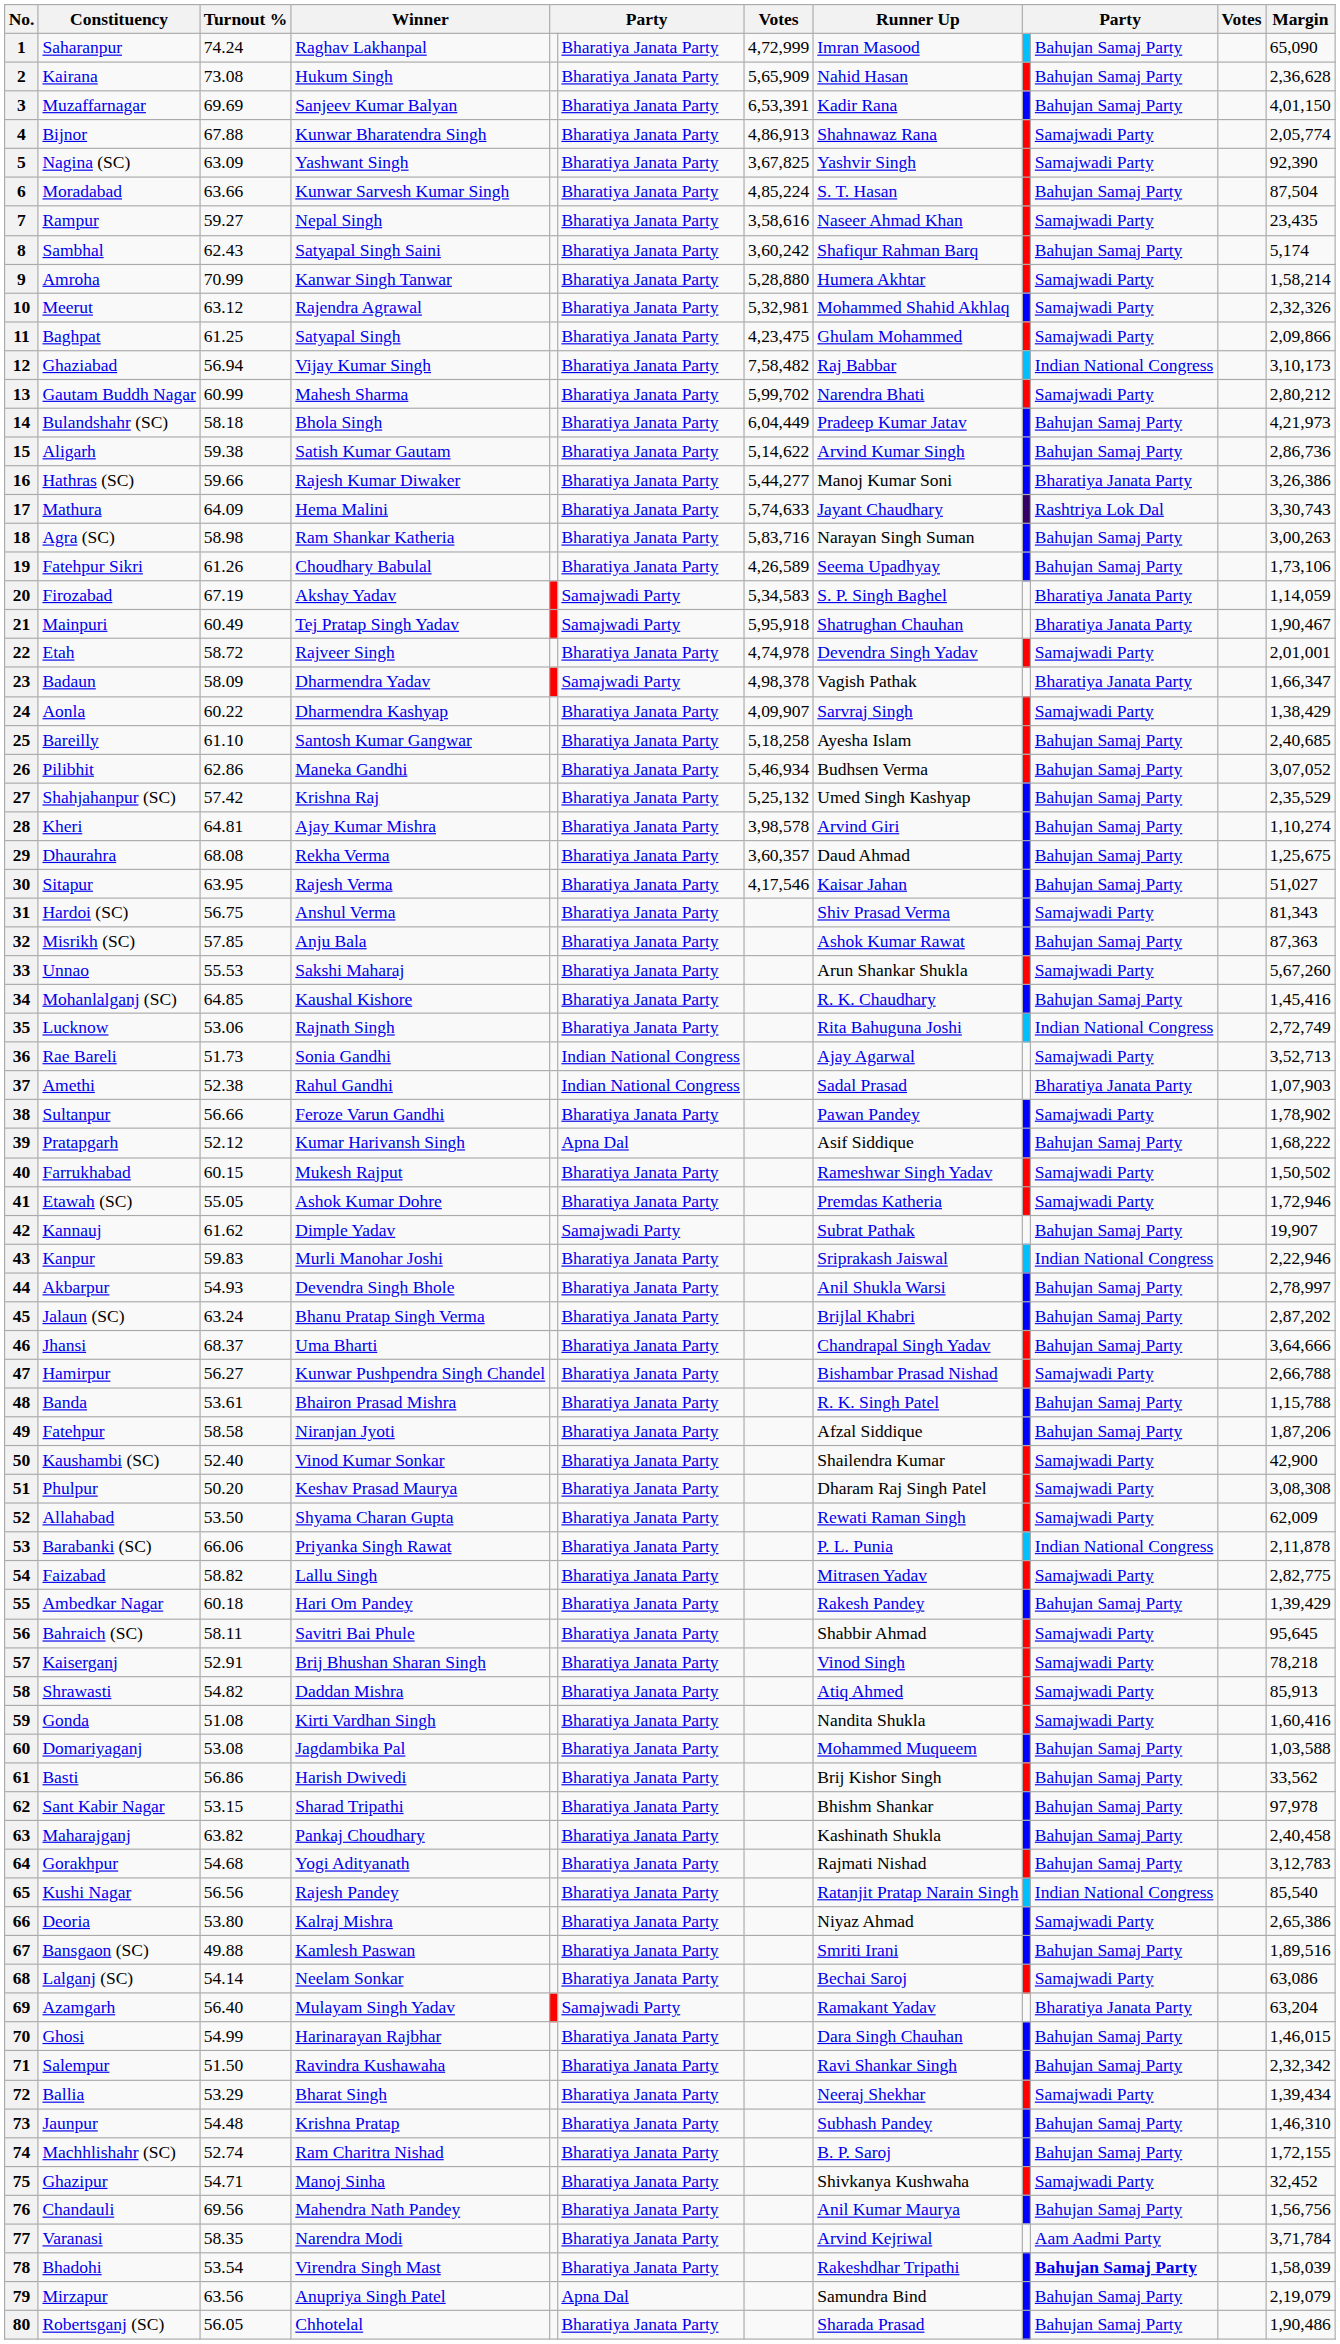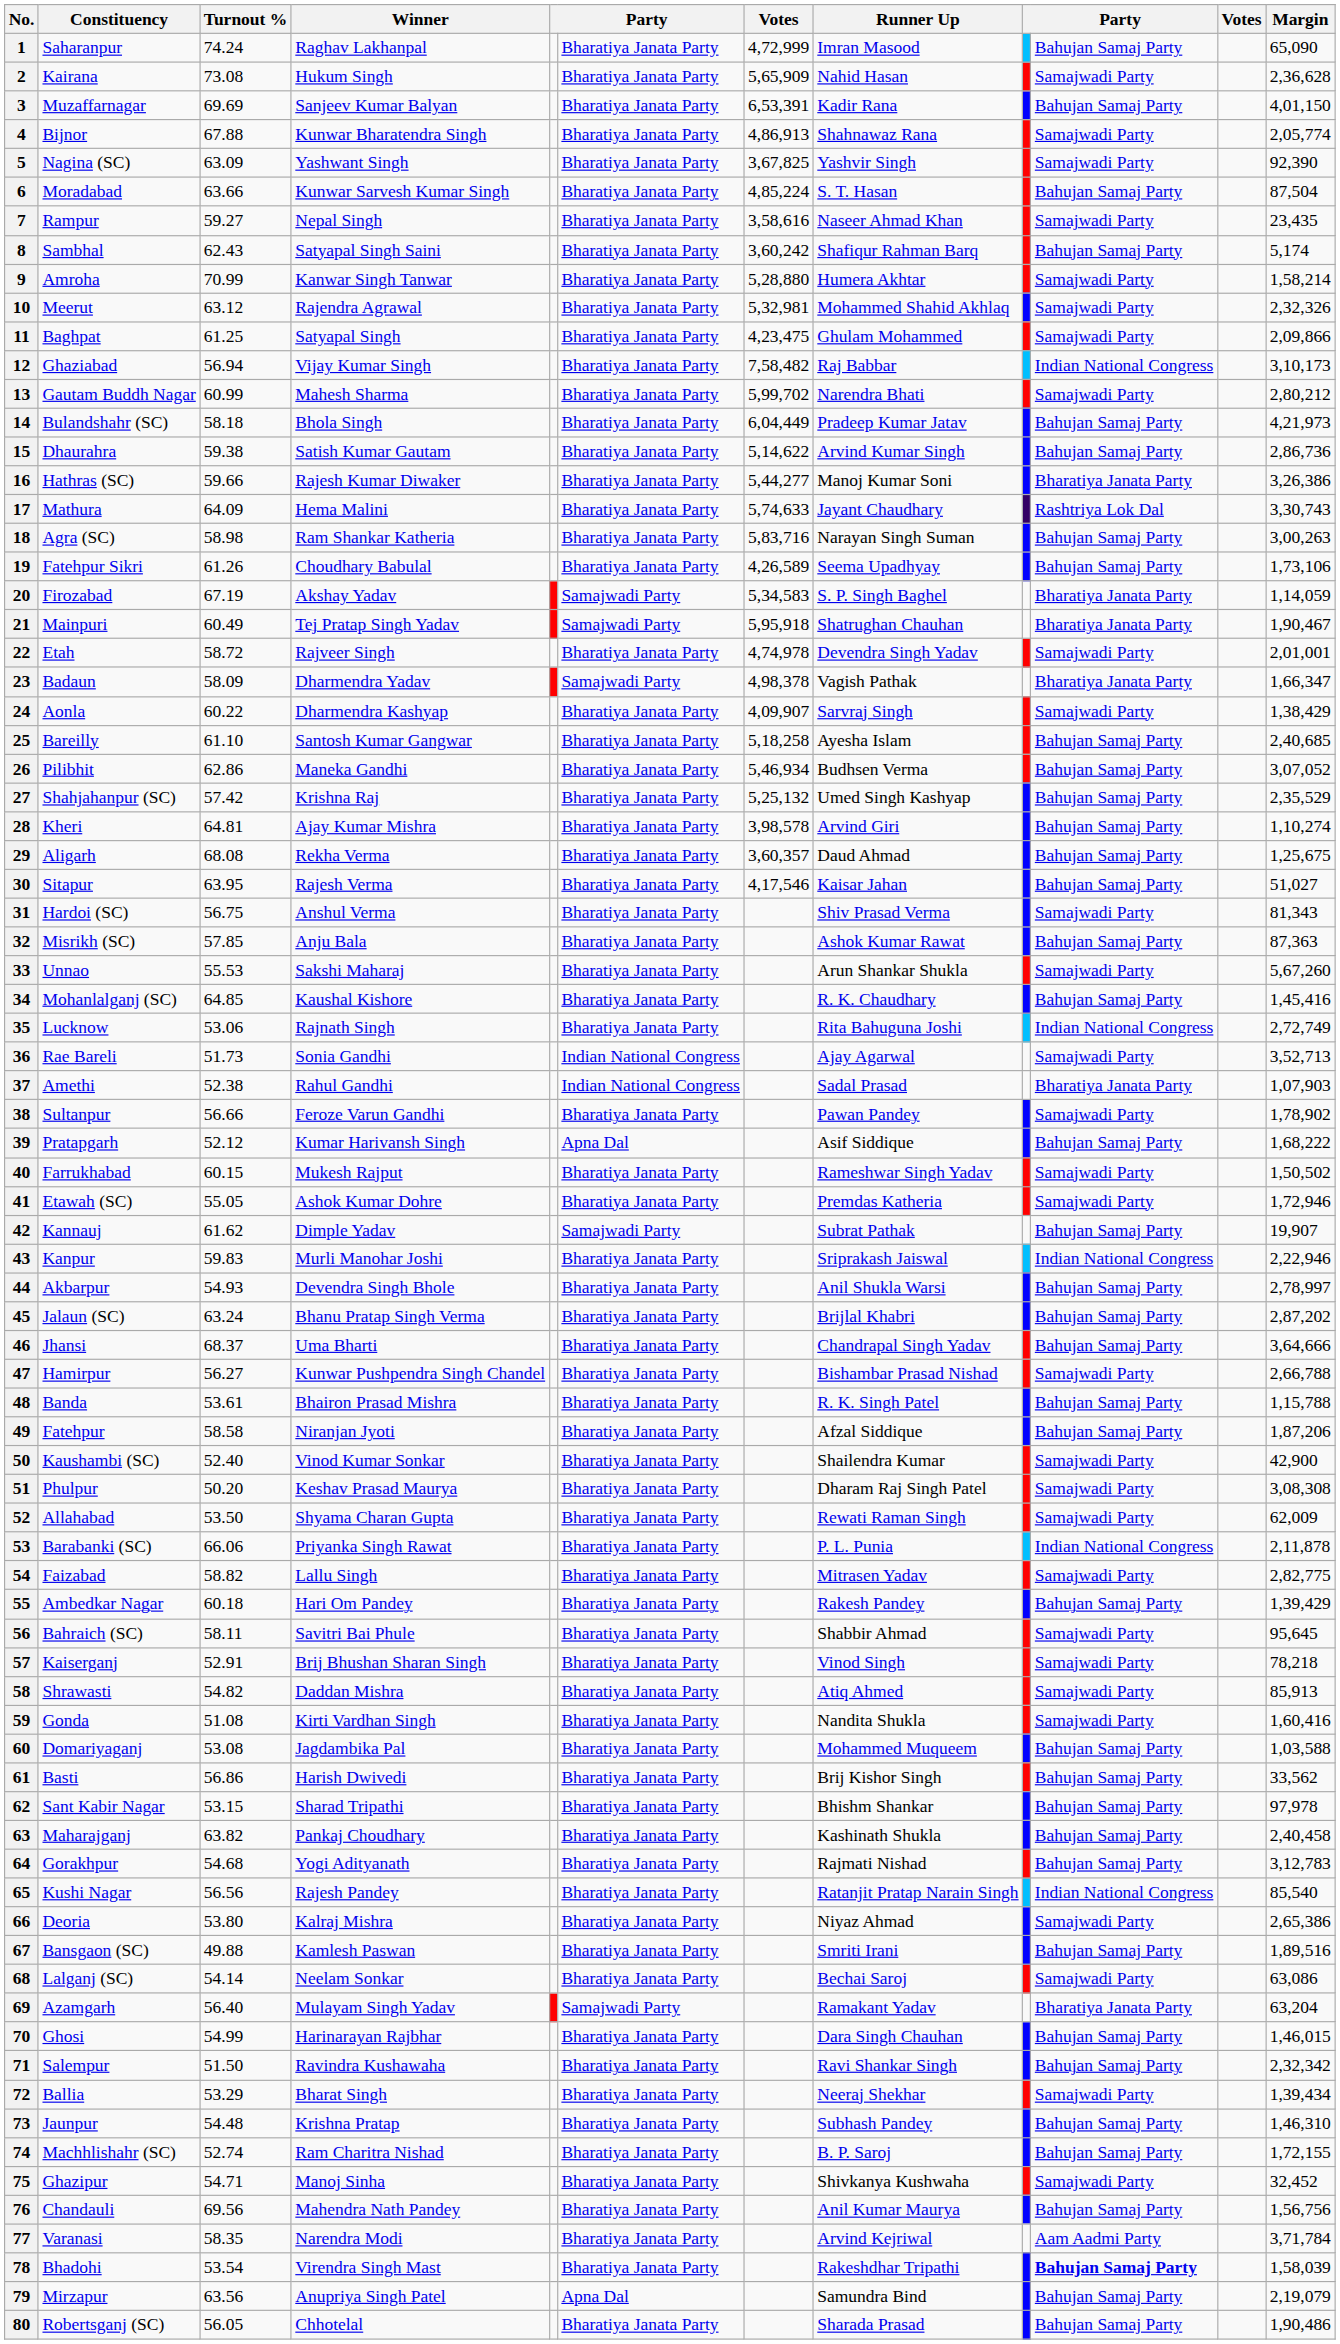(1109, 76) Bahujan Samaj Party -> (1094, 76) Samajwadi Party
(69, 451) Aligarh -> (79, 451) Dhaurahra
(79, 854) Dhaurahra -> (69, 854) Aligarh
